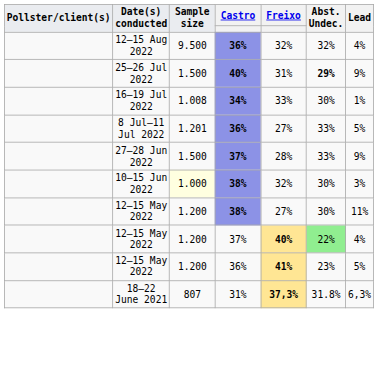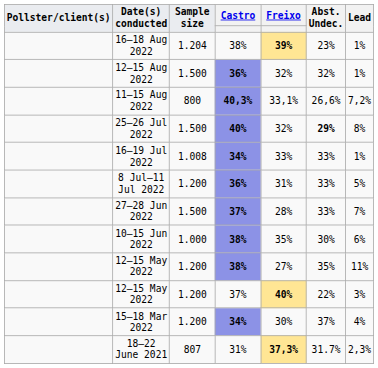+ row: (141, 45)
(192, 45) 9.500 -> (192, 73) 1.500
(360, 45) 4% -> (360, 73) 1%
+ row: (141, 101)
(284, 73) 31% -> (284, 128) 32%
(360, 73) 9% -> (360, 128) 8%
(326, 101) 30% -> (326, 156) 33%
(192, 128) 1.201 -> (192, 183) 1.200
(284, 128) 27% -> (284, 183) 31%
(360, 156) 9% -> (360, 211) 7%
(192, 183) lightyellow background -> (192, 239) no background
(284, 183) 32% -> (284, 239) 35%
(360, 183) 3% -> (360, 239) 6%
(326, 211) 30% -> (326, 266) 35%
(326, 239) lightgreen background -> (326, 294) no background
(360, 239) 4% -> (360, 294) 3%
+ row: (141, 321)
- row: (141, 266)
(326, 294) 31.8% -> (326, 349) 31.7%
(360, 294) 6,3% -> (360, 349) 2,3%
